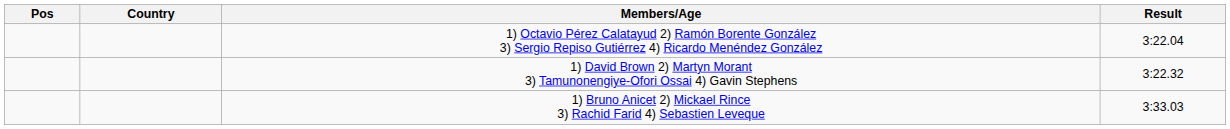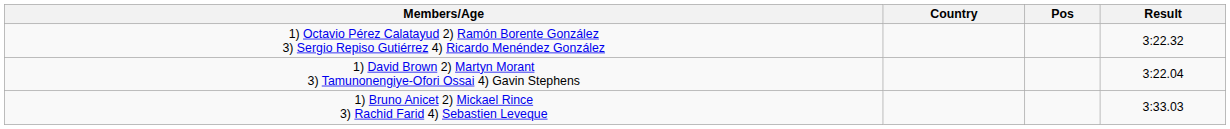columns swapped: (42, 14) <-> (661, 14)
(1163, 40) 3:22.04 -> (1163, 40) 3:22.32
(1163, 74) 3:22.32 -> (1163, 74) 3:22.04
